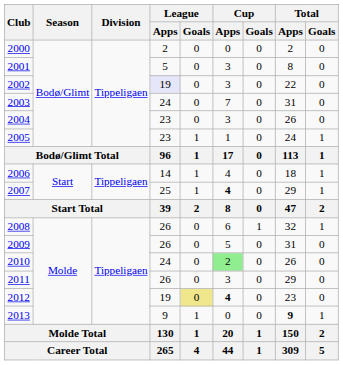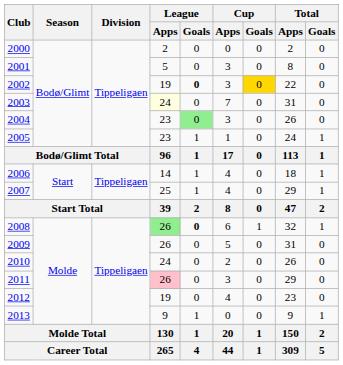(165, 84) lavender background -> (165, 84) no background
(196, 84) normal -> (196, 84) bold
(259, 84) no background -> (259, 84) gold background
(165, 102) no background -> (165, 102) lightyellow background
(196, 119) no background -> (196, 119) lightgreen background
(228, 191) bold -> (228, 191) normal
(165, 226) no background -> (165, 226) lightgreen background
(196, 226) normal -> (196, 226) bold
(228, 262) lightgreen background -> (228, 262) no background
(165, 279) no background -> (165, 279) pink background
(196, 297) khaki background -> (196, 297) no background
(228, 297) bold -> (228, 297) normal
(290, 315) bold -> (290, 315) normal
